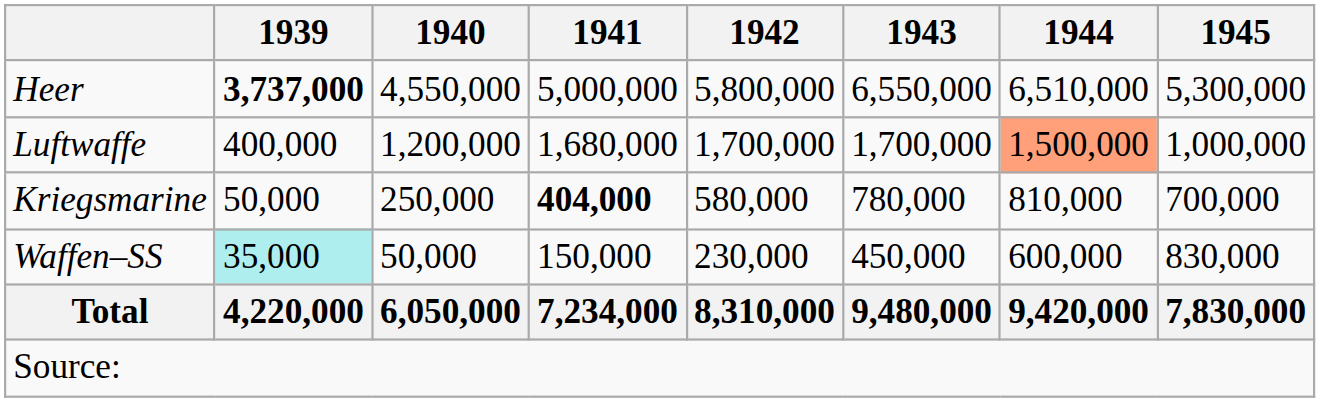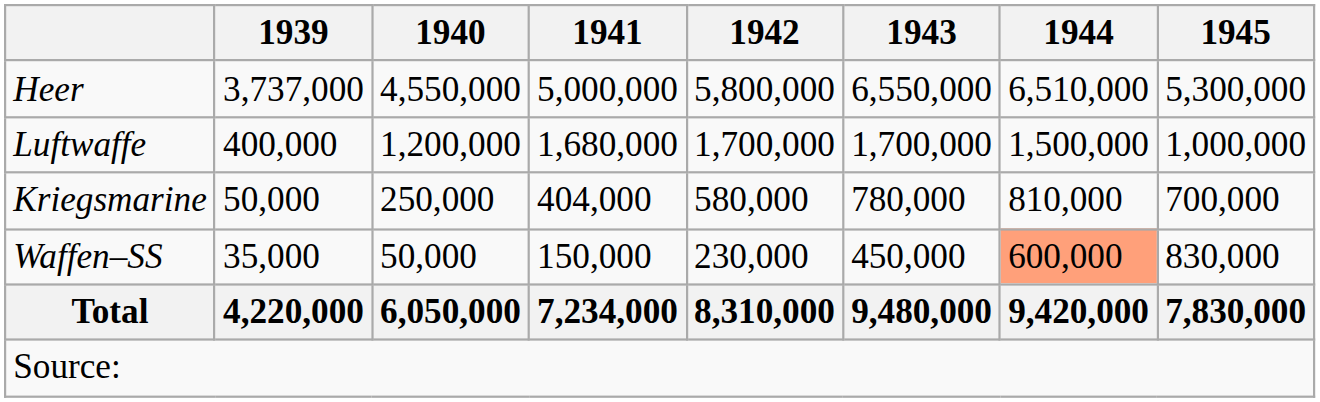(293, 88) bold -> (293, 88) normal
(1079, 144) lightsalmon background -> (1079, 144) no background
(594, 199) bold -> (594, 199) normal
(271, 255) paleturquoise background -> (271, 255) no background
(1065, 255) no background -> (1065, 255) lightsalmon background
